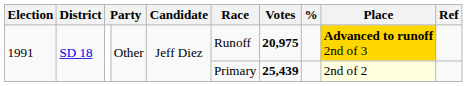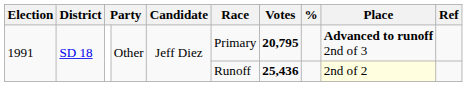(233, 43) Runoff -> (235, 43) Primary
(280, 43) 20,975 -> (280, 43) 20,795
(378, 43) gold background -> (378, 43) no background
(235, 71) Primary -> (233, 71) Runoff
(280, 71) 25,439 -> (280, 71) 25,436
